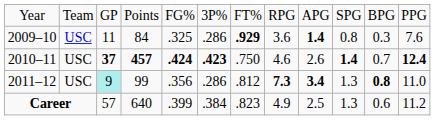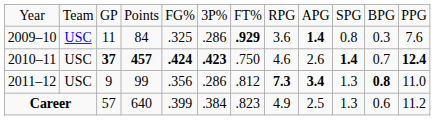(109, 81) paleturquoise background -> (109, 81) no background
